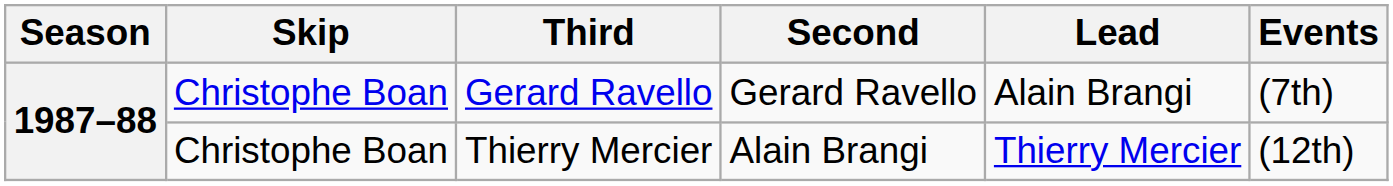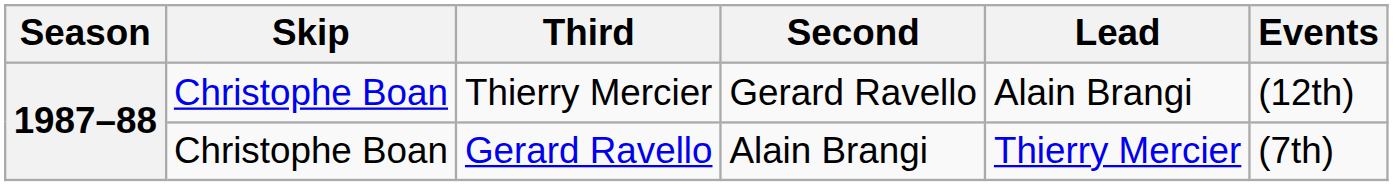(589, 92) Gerard Ravello -> (589, 92) Thierry Mercier
(1296, 92) (7th) -> (1306, 92) (12th)
(589, 150) Thierry Mercier -> (589, 150) Gerard Ravello
(1306, 150) (12th) -> (1296, 150) (7th)
